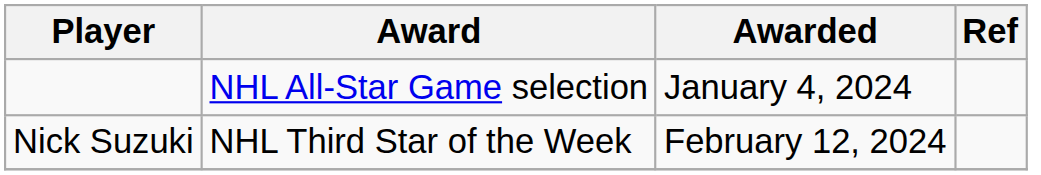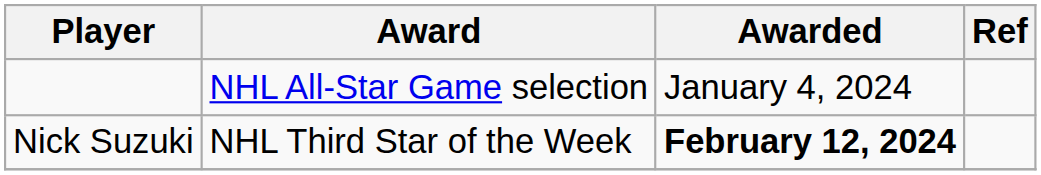(805, 141) normal -> (810, 141) bold
